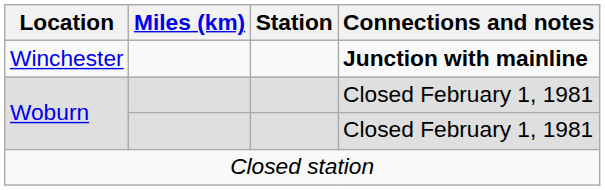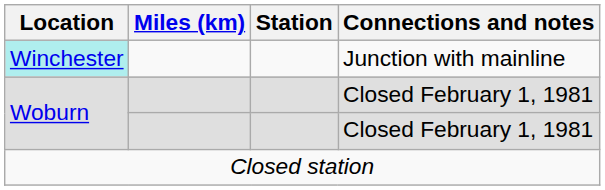(67, 58) no background -> (67, 58) paleturquoise background
(466, 58) bold -> (454, 58) normal
